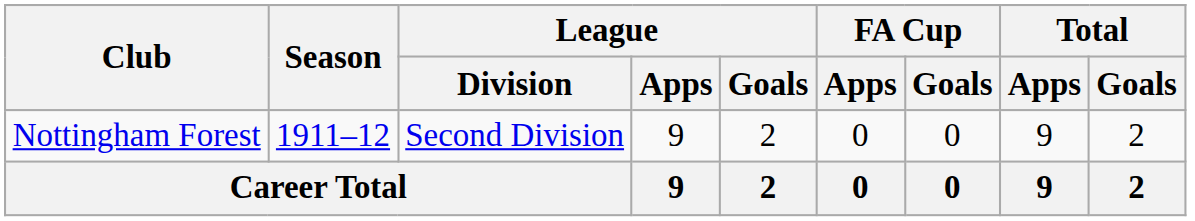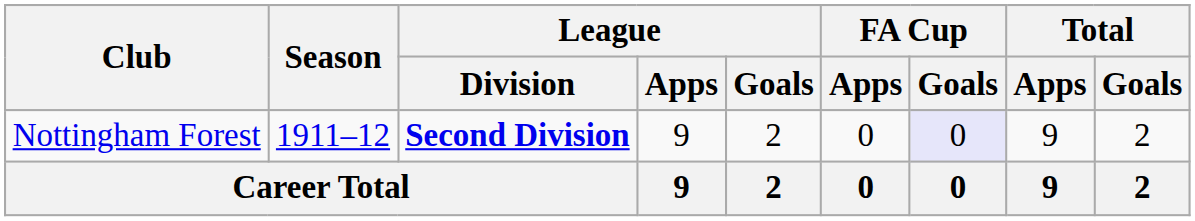(515, 135) normal -> (517, 135) bold
(952, 135) no background -> (958, 135) lavender background
